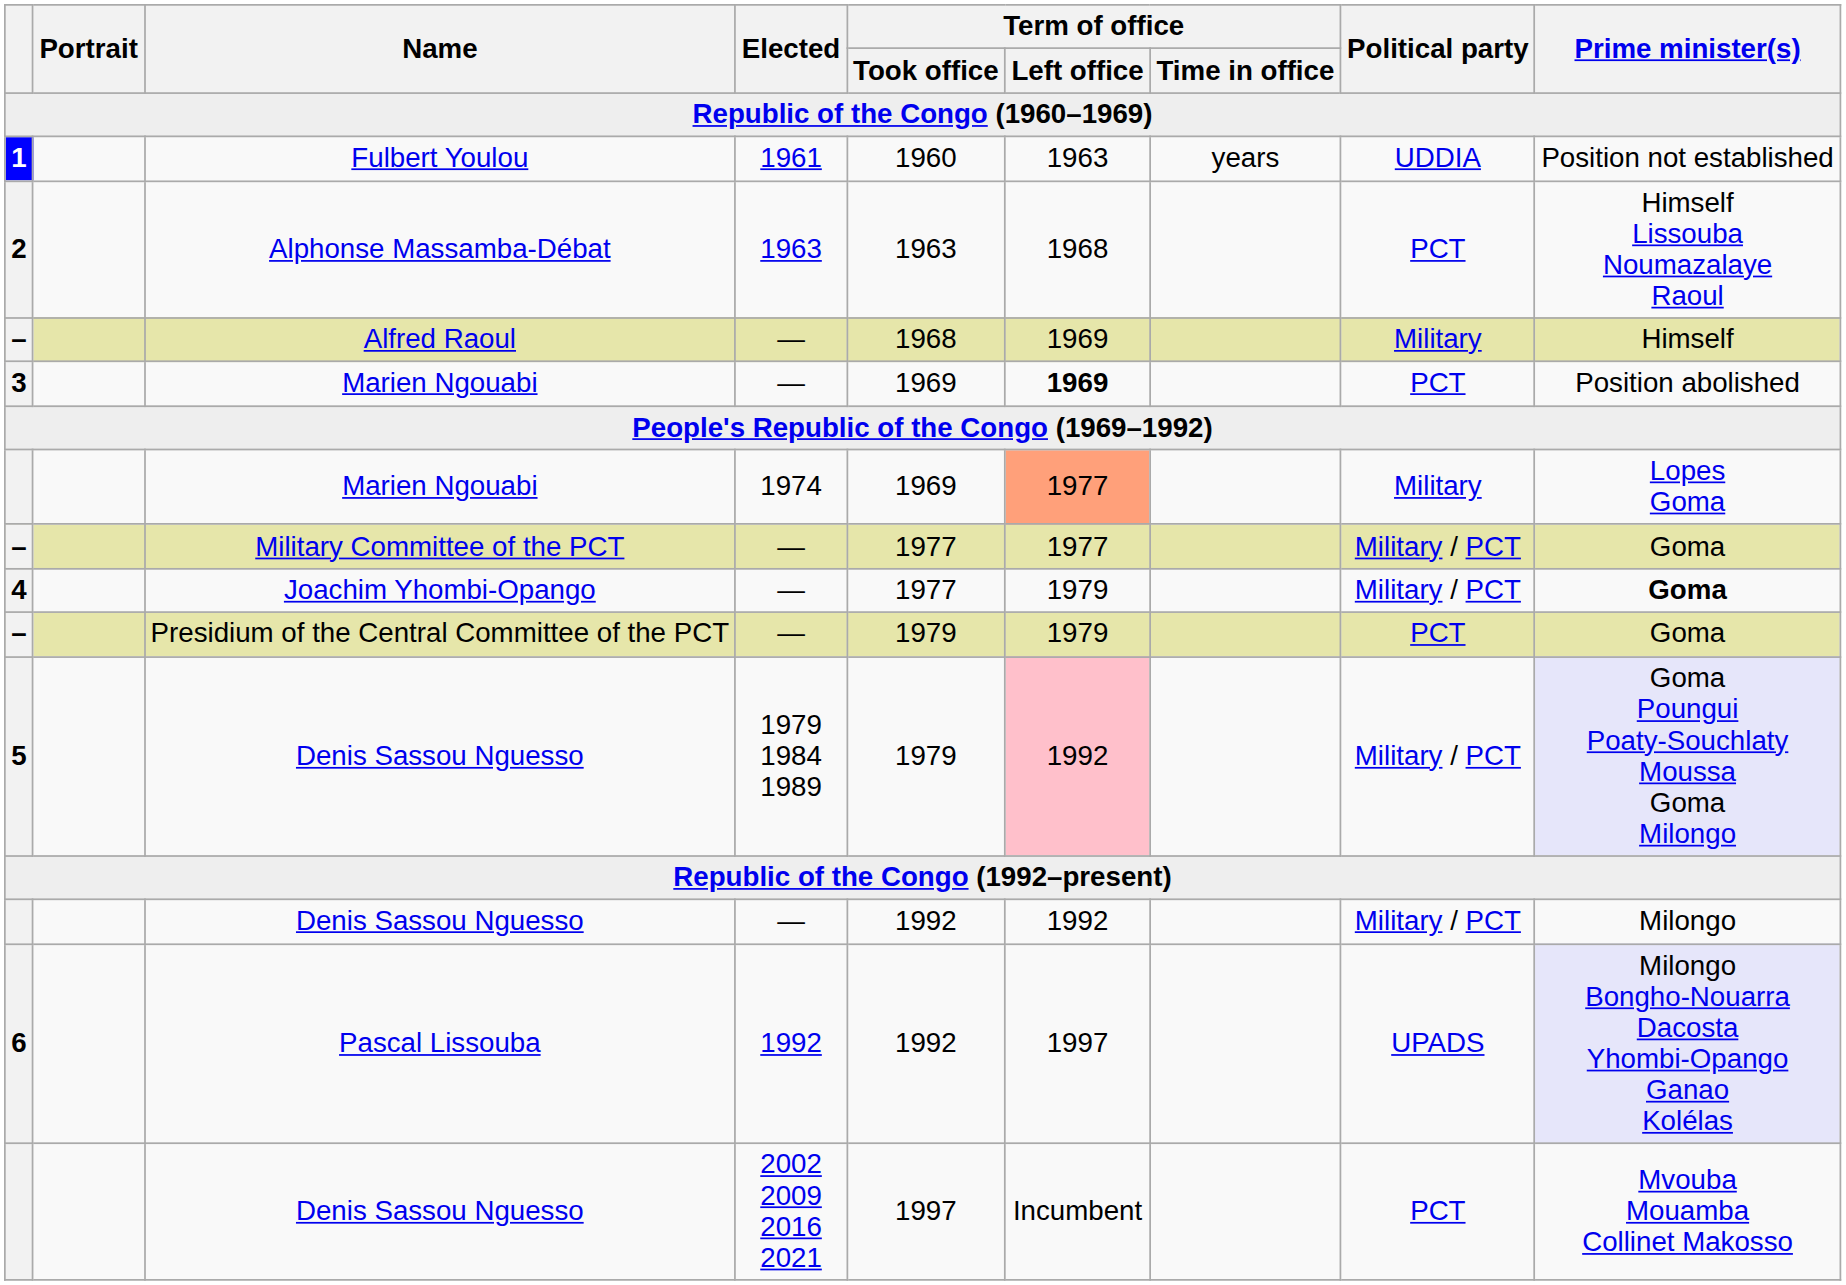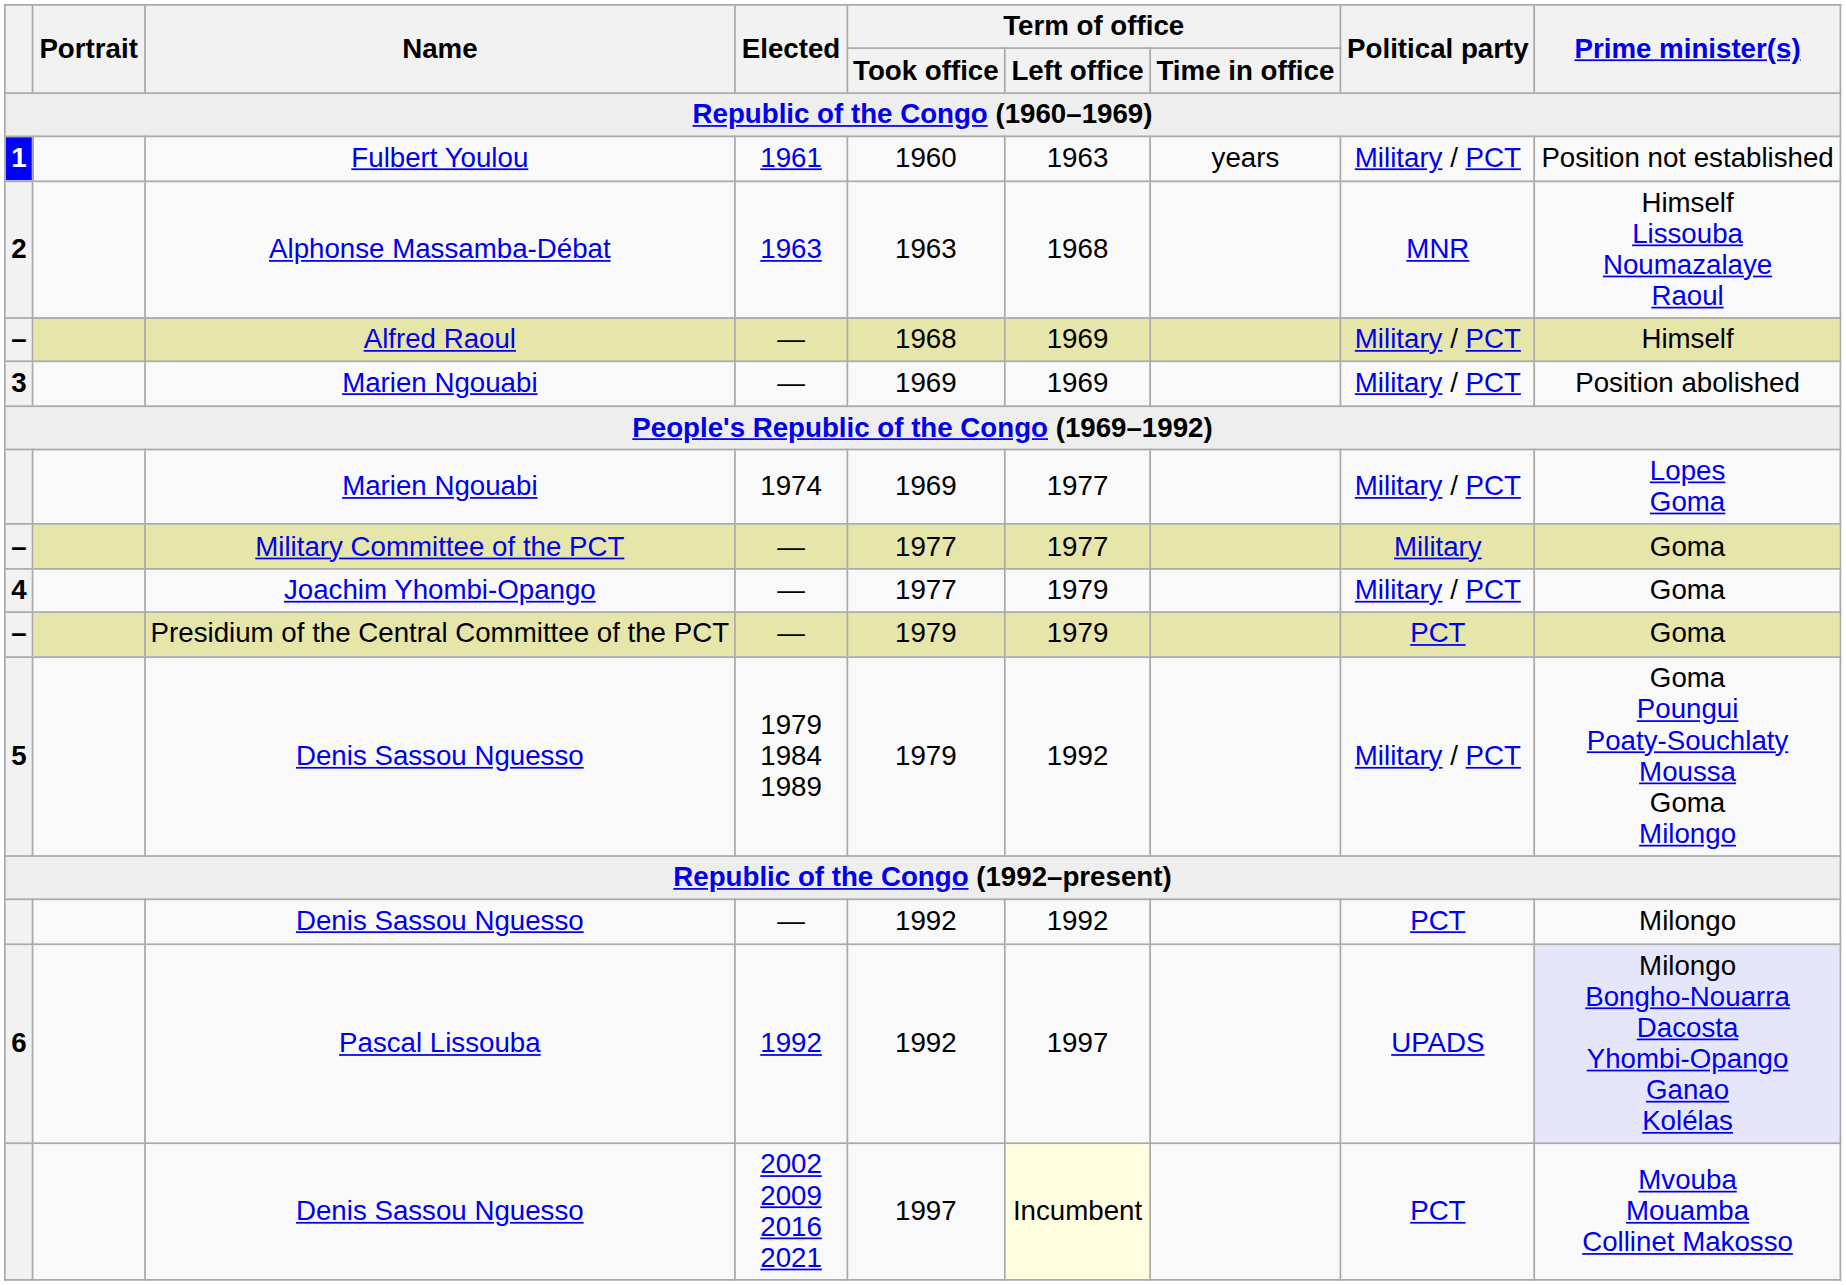(1438, 158) UDDIA -> (1438, 158) Military / PCT
(1438, 248) PCT -> (1438, 248) MNR
(1438, 339) Military -> (1438, 339) Military / PCT
(1078, 383) bold -> (1078, 383) normal
(1438, 383) PCT -> (1438, 383) Military / PCT
(1078, 486) lightsalmon background -> (1078, 486) no background
(1438, 486) Military -> (1438, 486) Military / PCT
(1438, 546) Military / PCT -> (1438, 546) Military
(1688, 589) bold -> (1688, 589) normal
(1078, 755) pink background -> (1078, 755) no background
(1688, 755) lavender background -> (1688, 755) no background
(1438, 921) Military / PCT -> (1438, 921) PCT
(1078, 1211) no background -> (1078, 1211) lightyellow background
